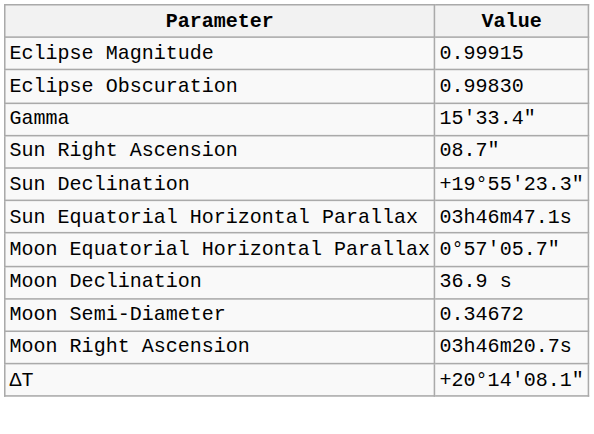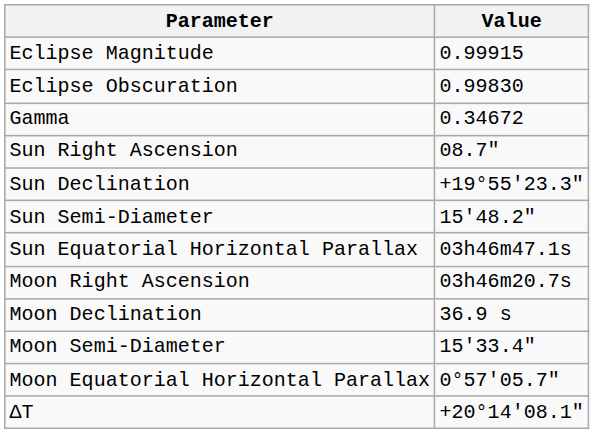(488, 119) 15'33.4" -> (482, 119) 0.34672
+ row: (112, 217)
rows swapped: (130, 347) <-> (220, 249)
(482, 315) 0.34672 -> (488, 347) 15'33.4"
